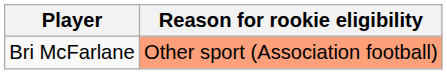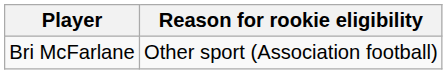(291, 52) lightsalmon background -> (291, 52) no background
